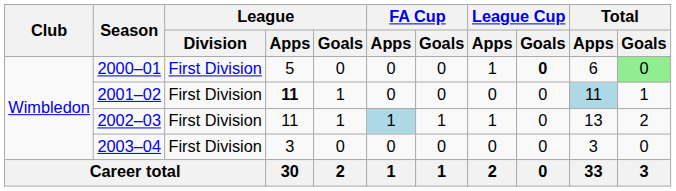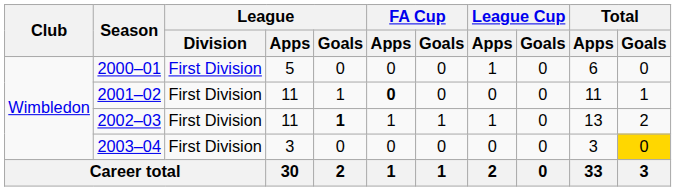(543, 69) bold -> (543, 69) normal
(644, 69) lightgreen background -> (644, 69) no background
(290, 95) bold -> (290, 95) normal
(391, 95) normal -> (391, 95) bold
(593, 95) lightblue background -> (593, 95) no background
(340, 120) normal -> (340, 120) bold
(391, 120) lightblue background -> (391, 120) no background
(644, 146) no background -> (644, 146) gold background
